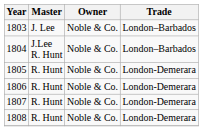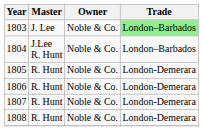(159, 28) no background -> (159, 28) lightgreen background
